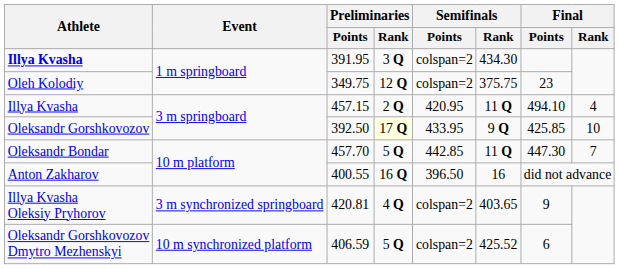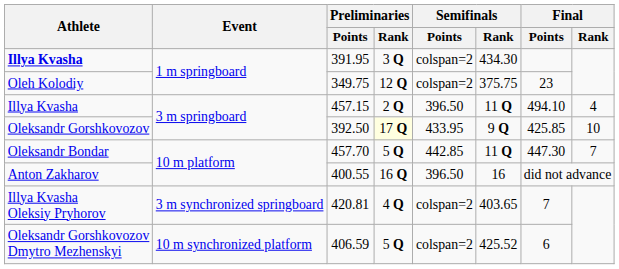(444, 106) 420.95 -> (444, 106) 396.50
(546, 205) 9 -> (546, 205) 7
